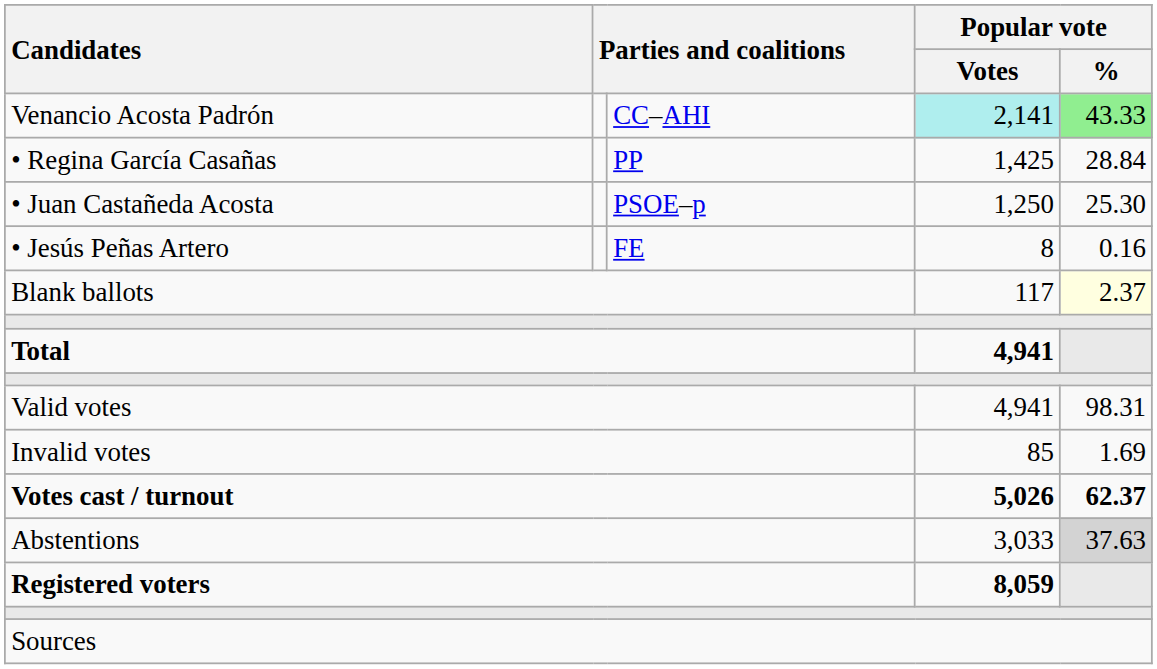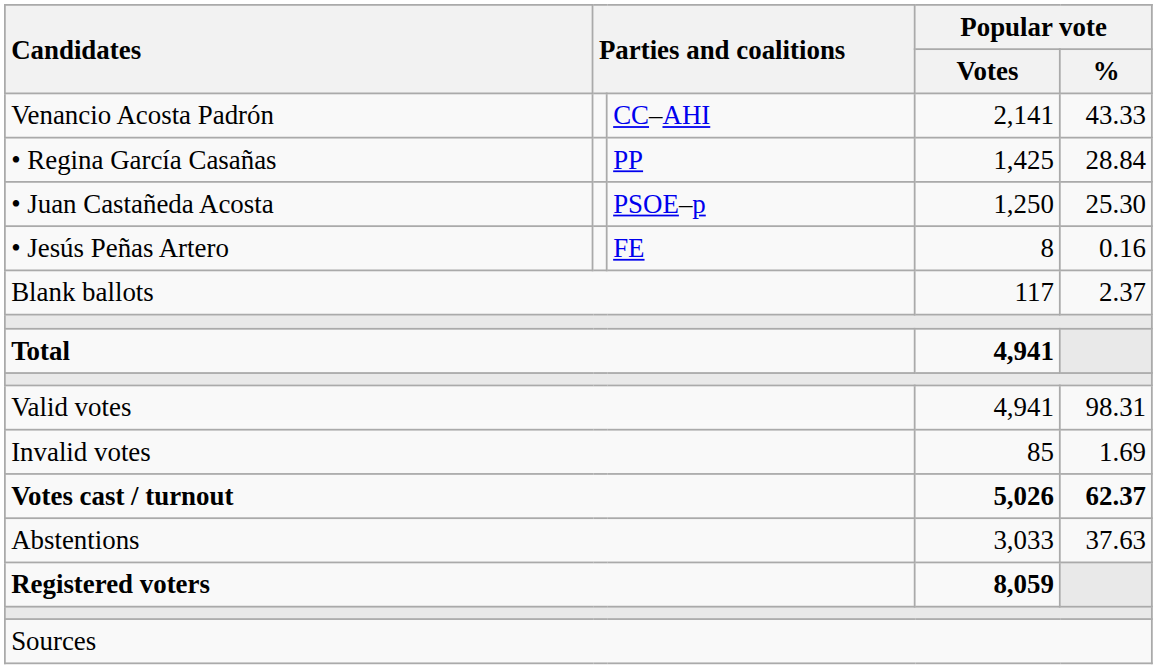(1024, 115) paleturquoise background -> (1024, 115) no background
(1116, 115) lightgreen background -> (1116, 115) no background
(1123, 293) lightyellow background -> (1123, 293) no background
(1116, 539) lightgrey background -> (1116, 539) no background
